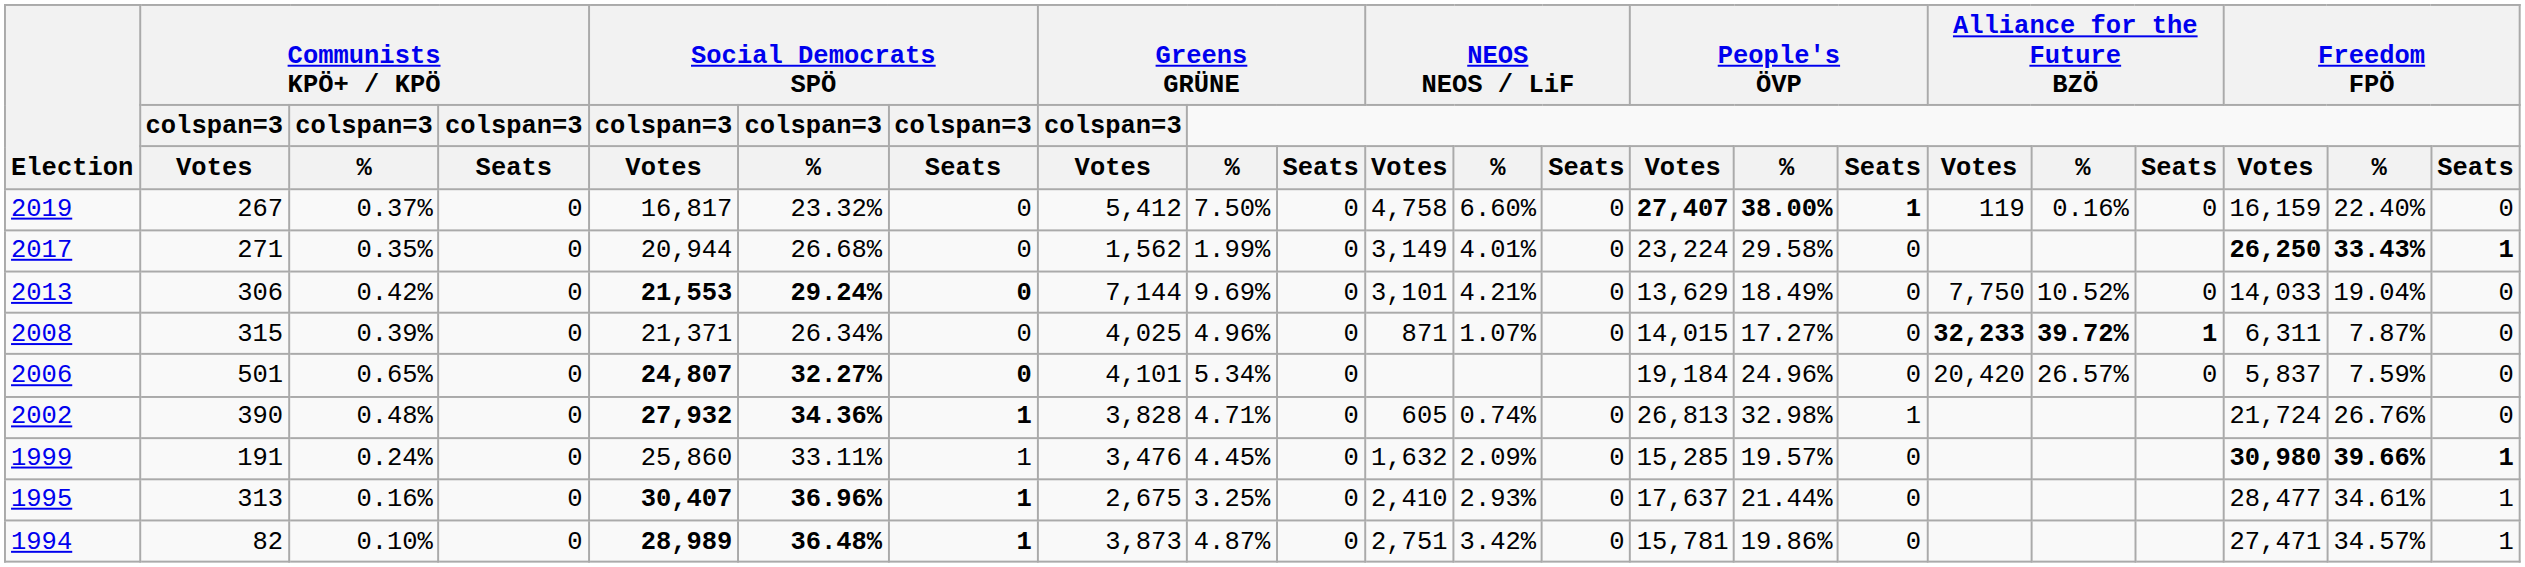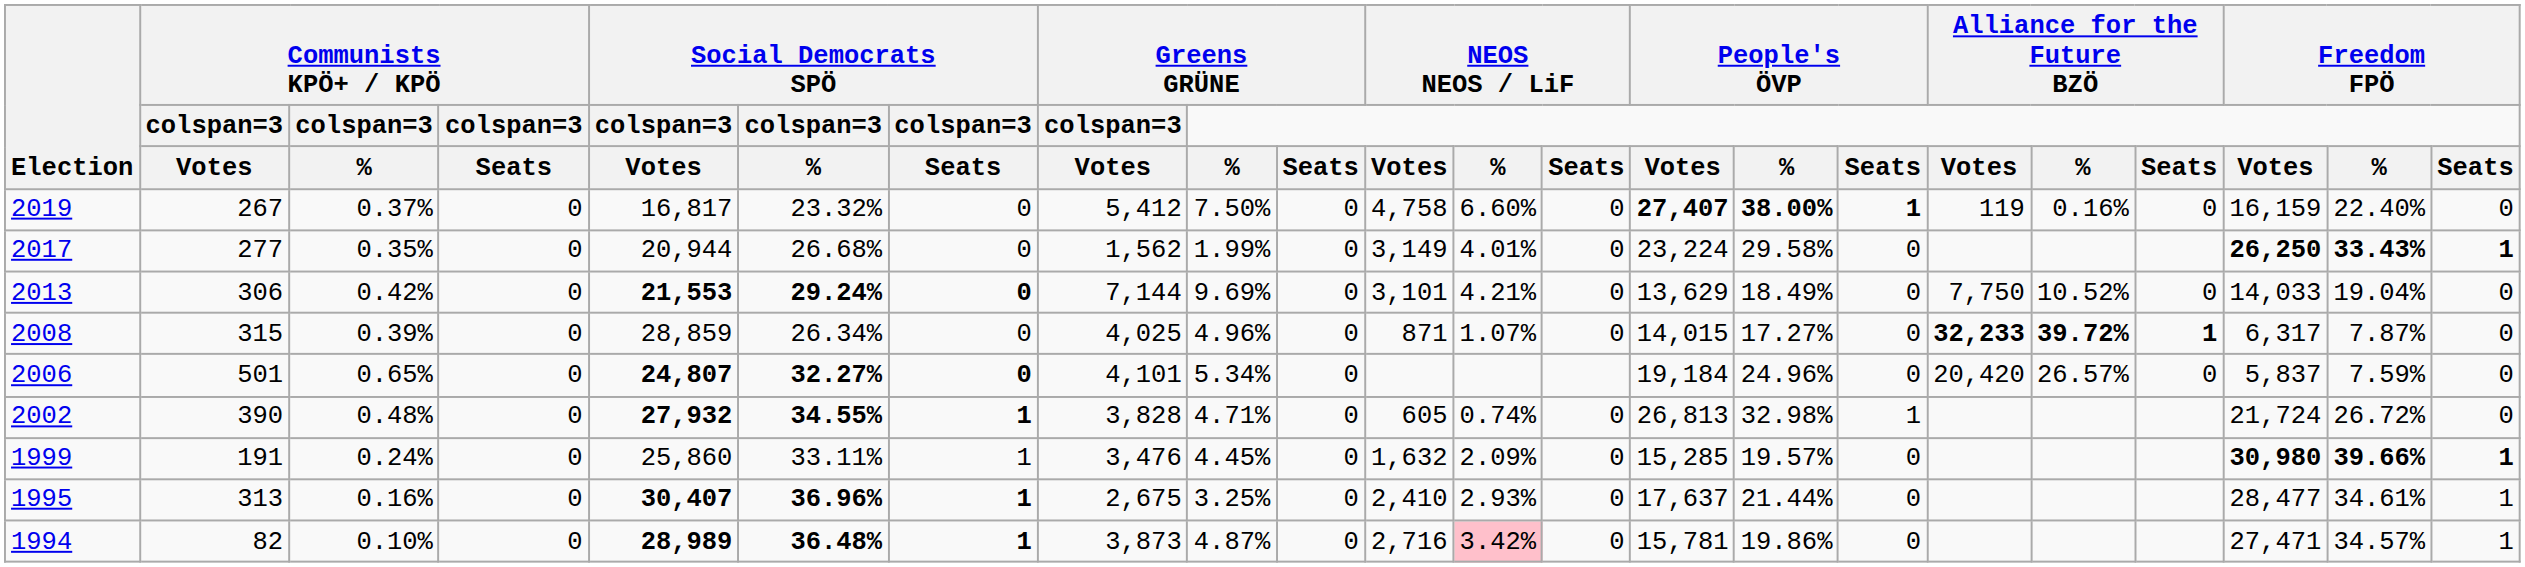(260, 251) 271 -> (260, 251) 277
(687, 334) 21,371 -> (687, 334) 28,859
(2283, 334) 6,311 -> (2283, 334) 6,317
(836, 417) 34.36% -> (836, 417) 34.55%
(2379, 417) 26.76% -> (2379, 417) 26.72%
(1409, 541) 2,751 -> (1409, 541) 2,716
(1498, 541) no background -> (1498, 541) pink background
